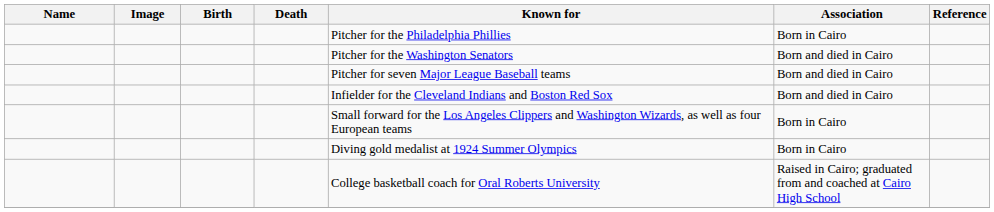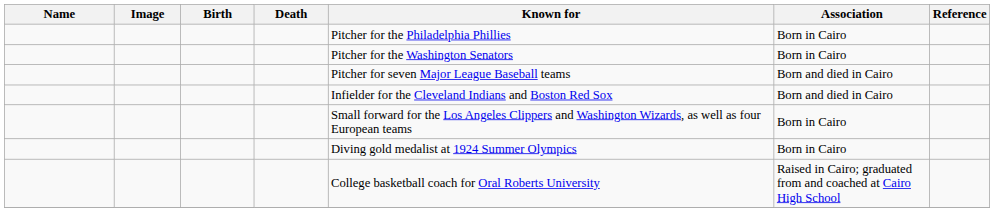(835, 54) Born and died in Cairo -> (812, 54) Born in Cairo
